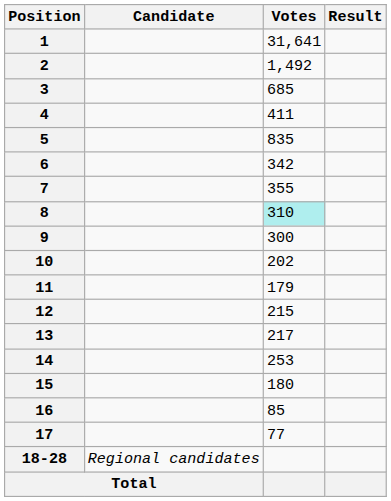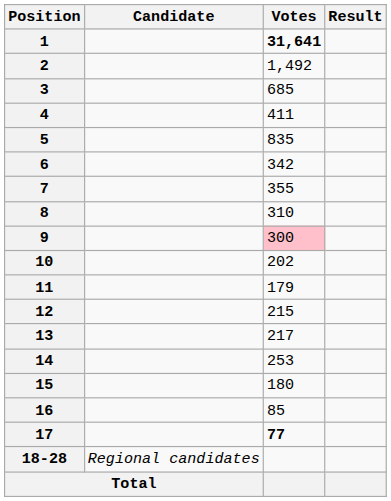(294, 41) normal -> (294, 41) bold
(280, 213) paleturquoise background -> (280, 213) no background
(280, 238) no background -> (280, 238) pink background
(276, 435) normal -> (276, 435) bold
